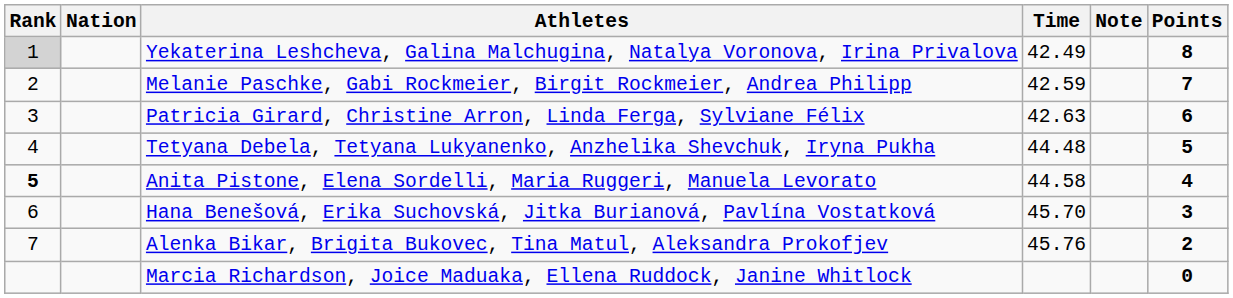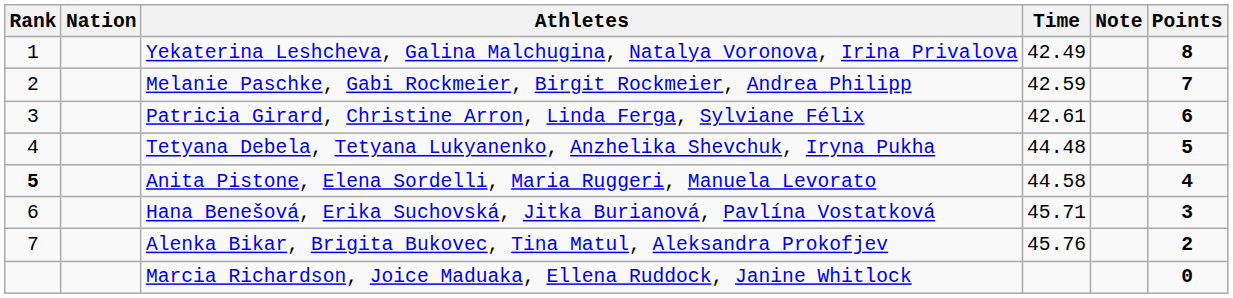(33, 53) lightgrey background -> (33, 53) no background
(1057, 117) 42.63 -> (1057, 117) 42.61
(1057, 213) 45.70 -> (1057, 213) 45.71
